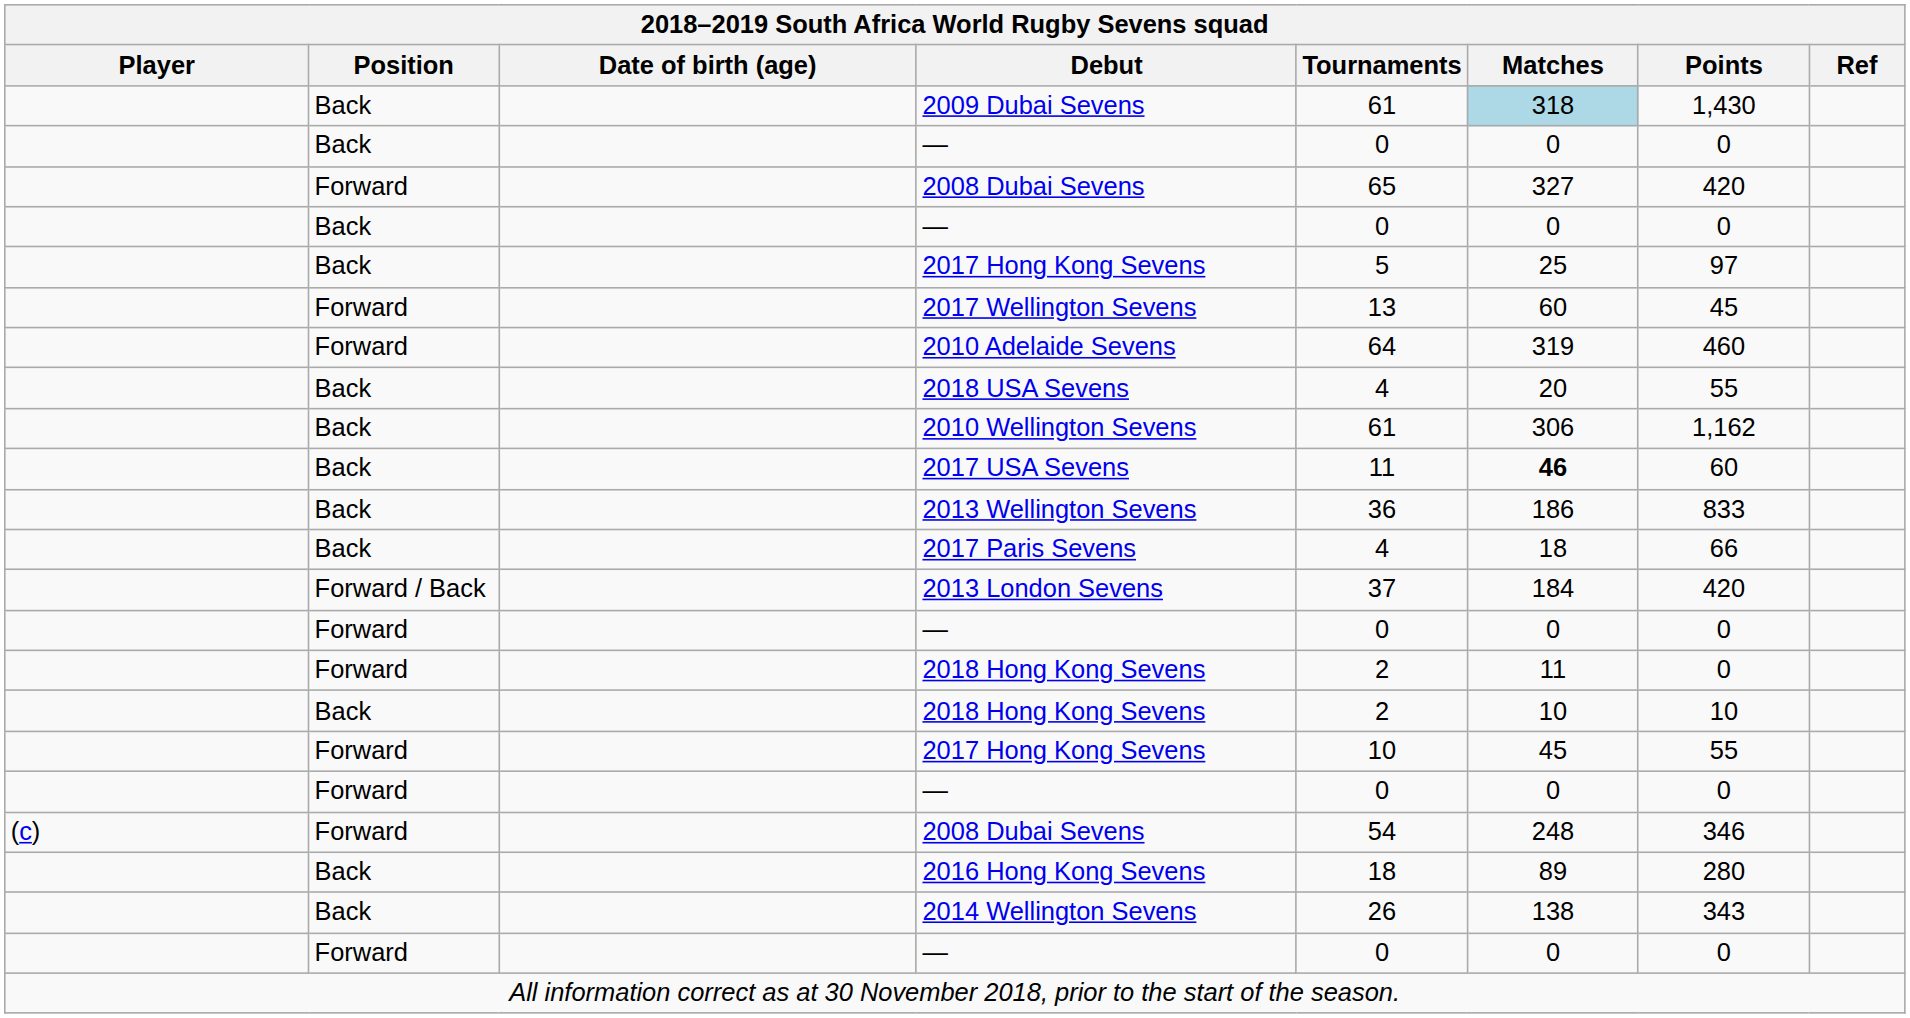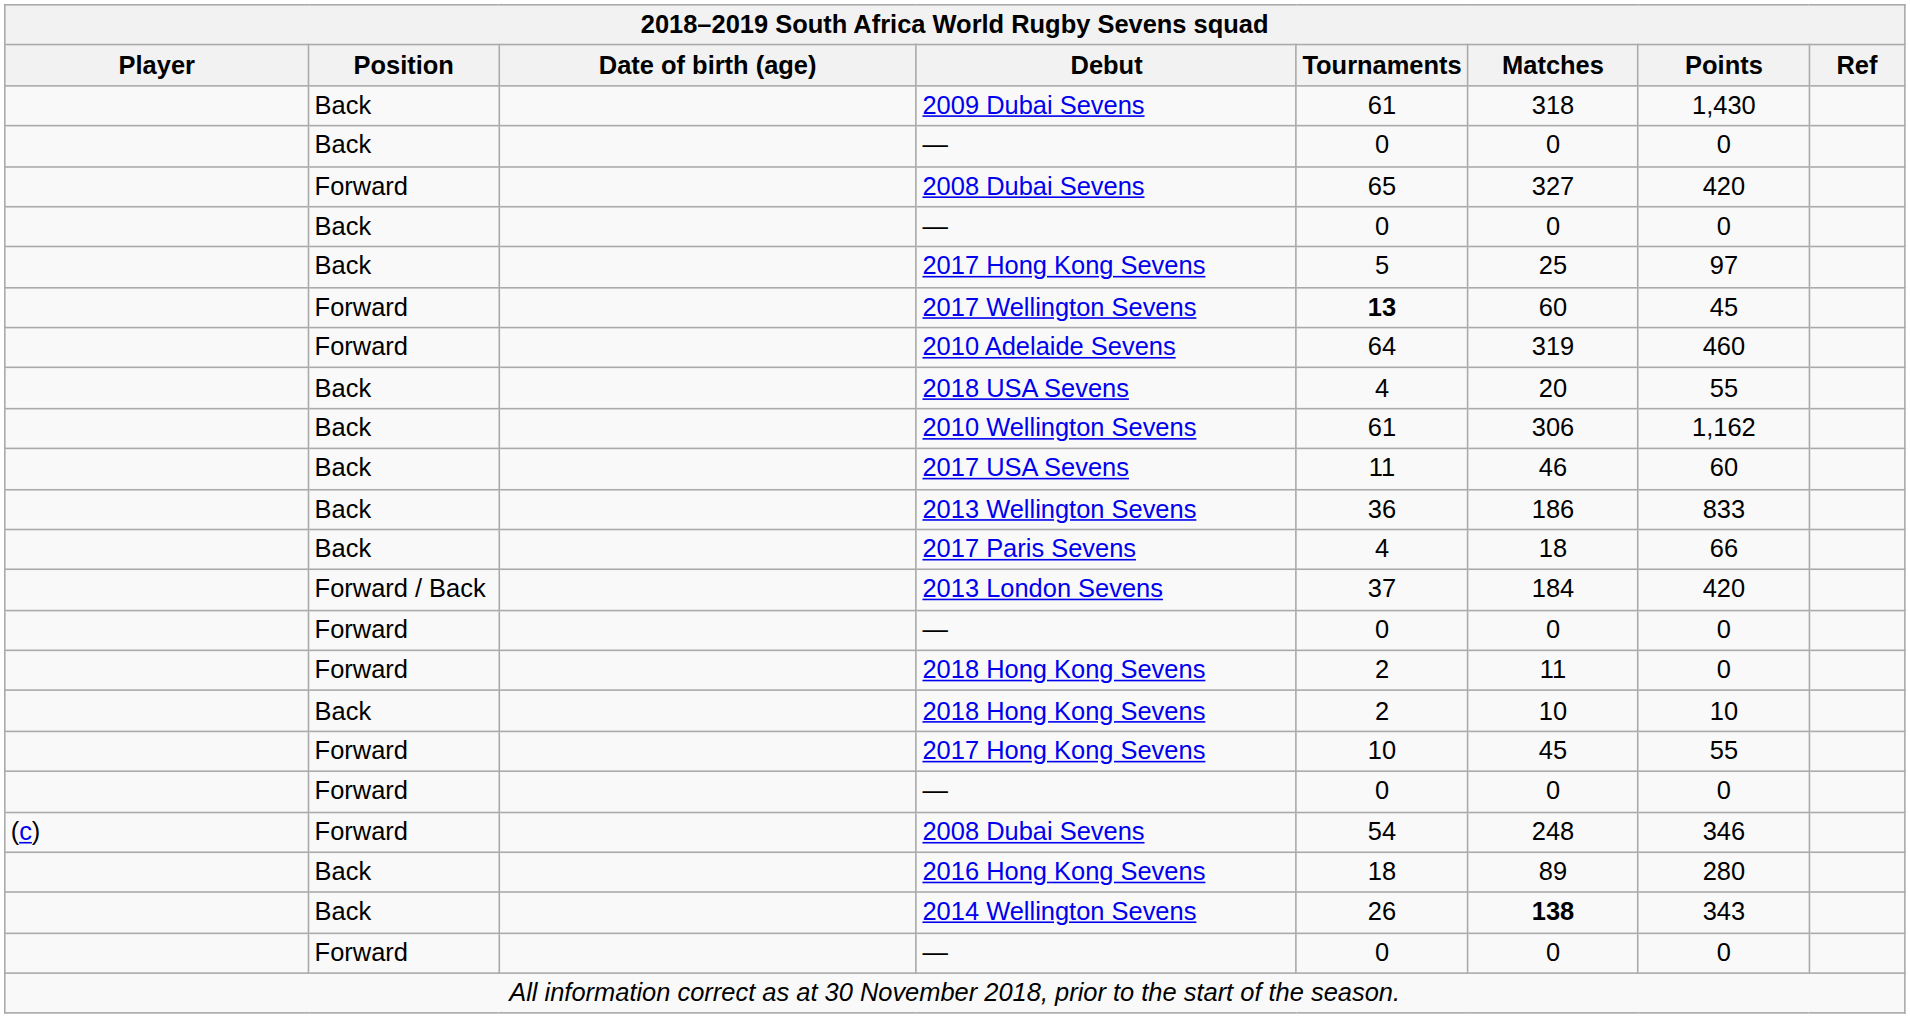(1553, 105) lightblue background -> (1553, 105) no background
(1382, 307) normal -> (1382, 307) bold
(1553, 468) bold -> (1553, 468) normal
(1553, 912) normal -> (1553, 912) bold
